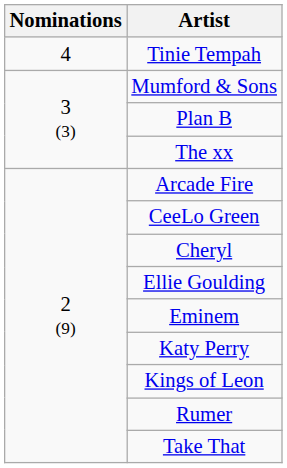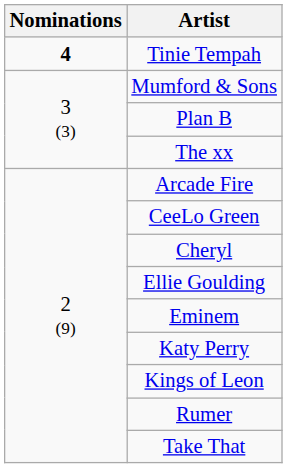(66, 53) normal -> (66, 53) bold
